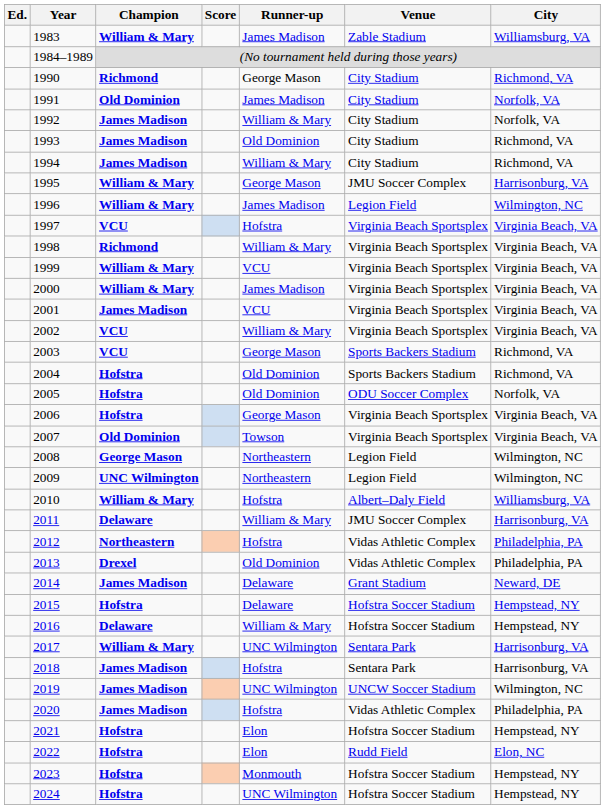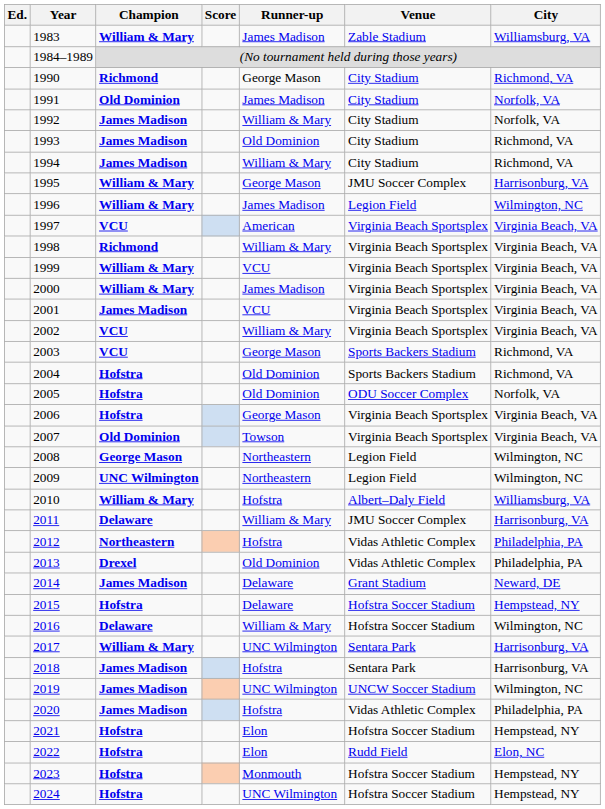(262, 225) Hofstra -> (269, 225) American
(537, 625) Hempstead, NY -> (538, 625) Wilmington, NC
